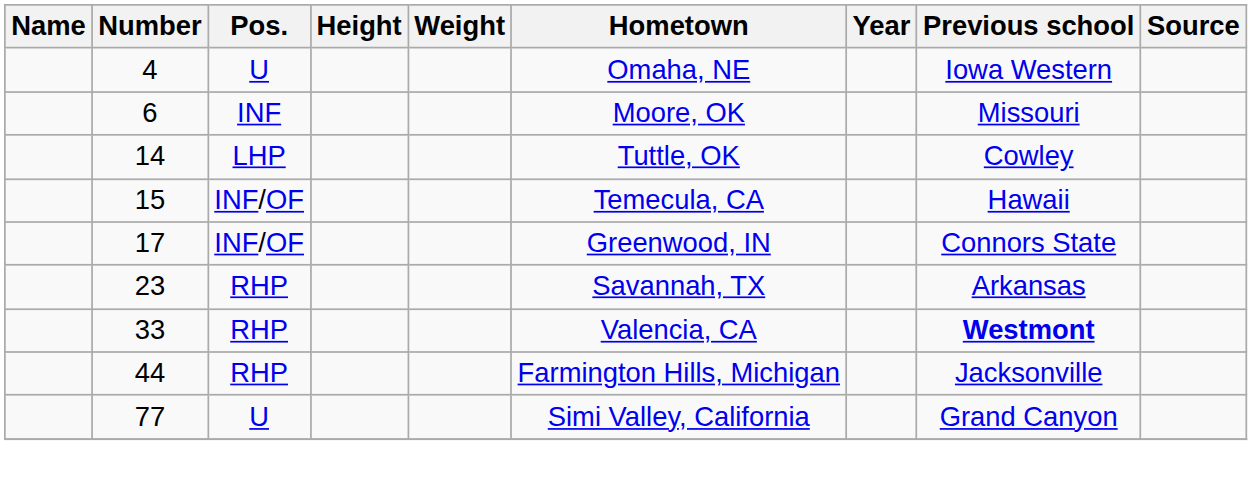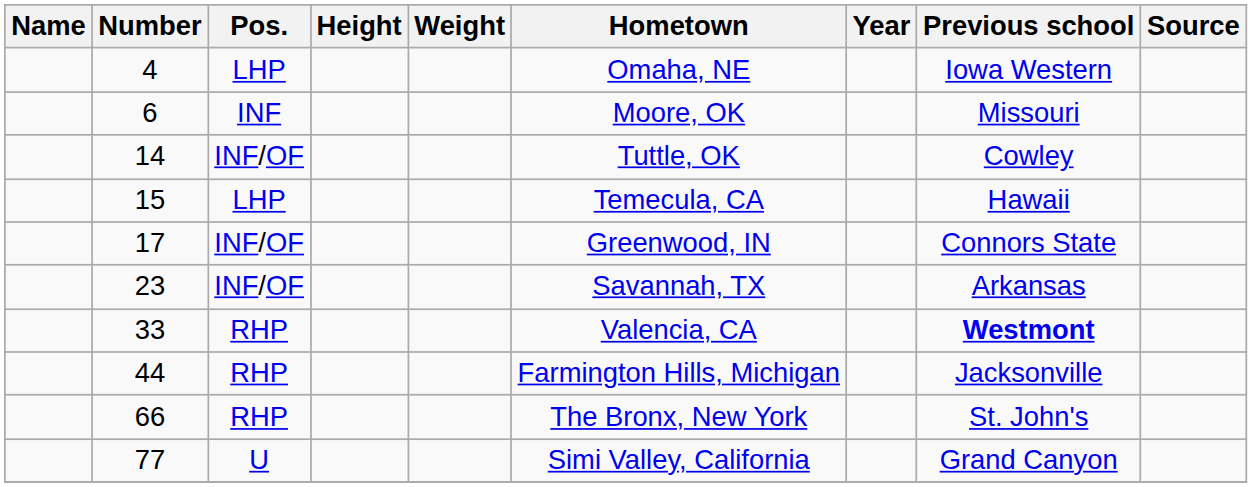(259, 69) U -> (259, 69) LHP
(259, 156) LHP -> (259, 156) INF/OF
(259, 199) INF/OF -> (259, 199) LHP
(259, 286) RHP -> (259, 286) INF/OF
+ row: (150, 416)
